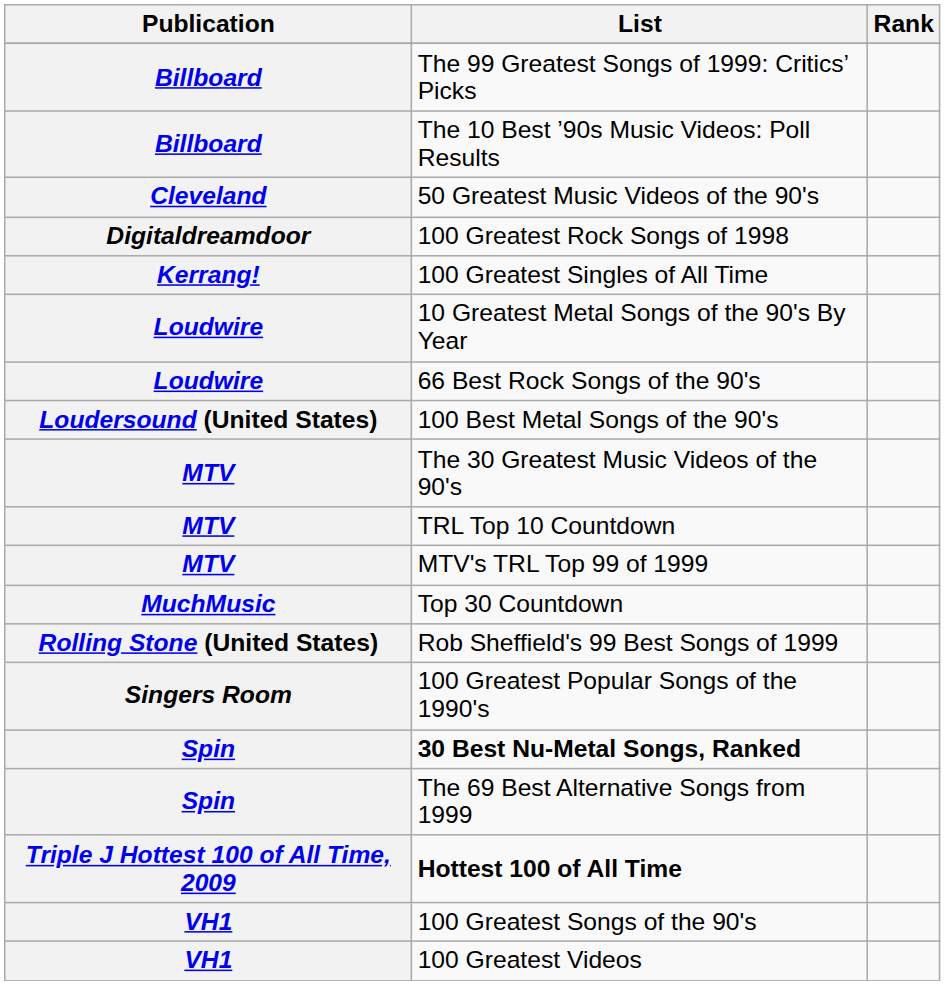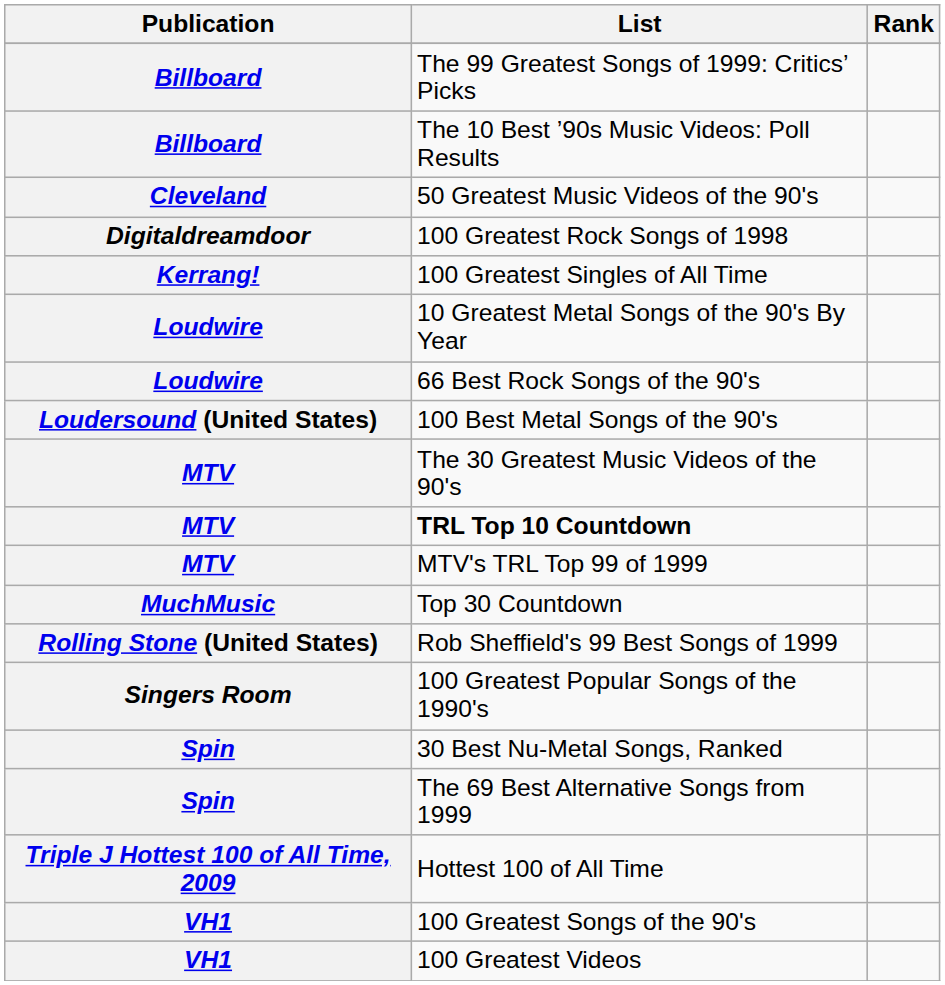(546, 525) normal -> (554, 525) bold
(609, 748) bold -> (600, 748) normal
(550, 868) bold -> (540, 868) normal
